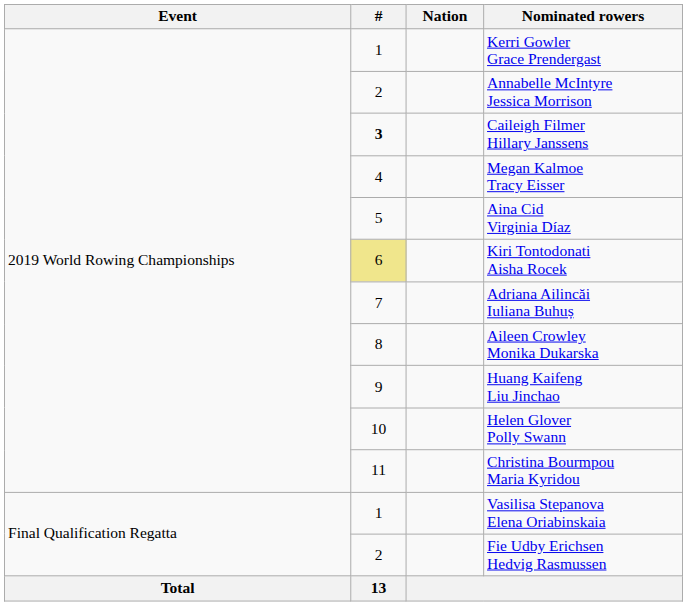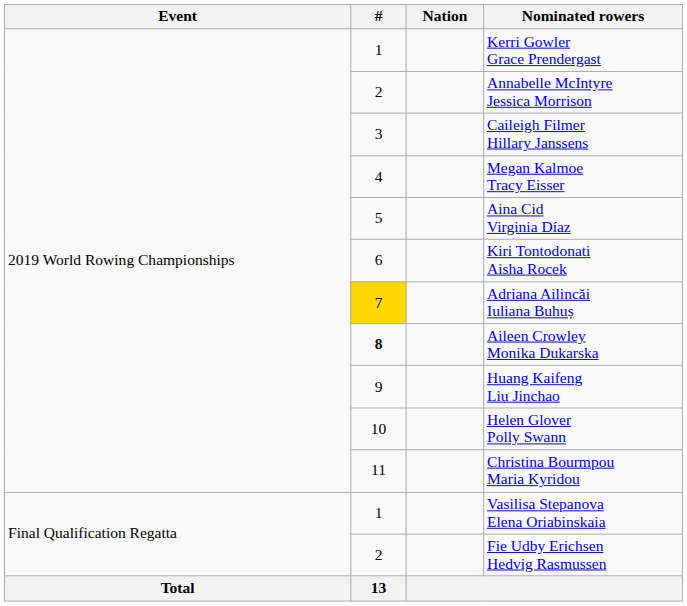(379, 134) bold -> (379, 134) normal
(379, 260) khaki background -> (379, 260) no background
(379, 302) no background -> (379, 302) gold background
(379, 344) normal -> (379, 344) bold
